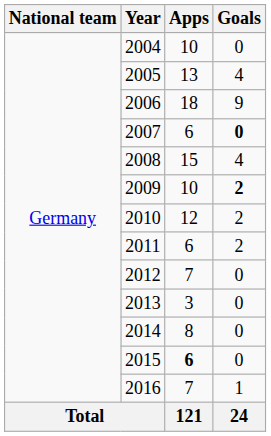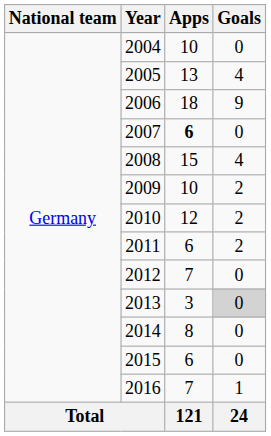(189, 132) normal -> (189, 132) bold
(239, 132) bold -> (239, 132) normal
(239, 189) bold -> (239, 189) normal
(239, 302) no background -> (239, 302) lightgrey background
(189, 359) bold -> (189, 359) normal
